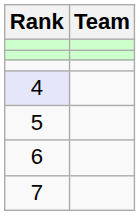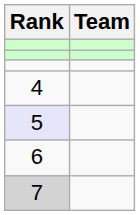(37, 87) lavender background -> (37, 87) no background
(37, 122) no background -> (37, 122) lavender background
(37, 192) no background -> (37, 192) lightgrey background
